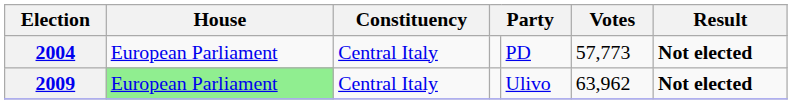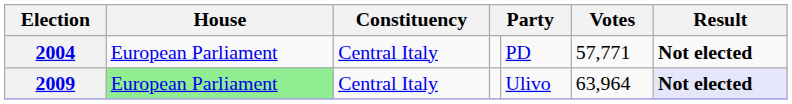(603, 51) 57,773 -> (603, 51) 57,771
(603, 83) 63,962 -> (603, 83) 63,964
(705, 83) no background -> (705, 83) lavender background
